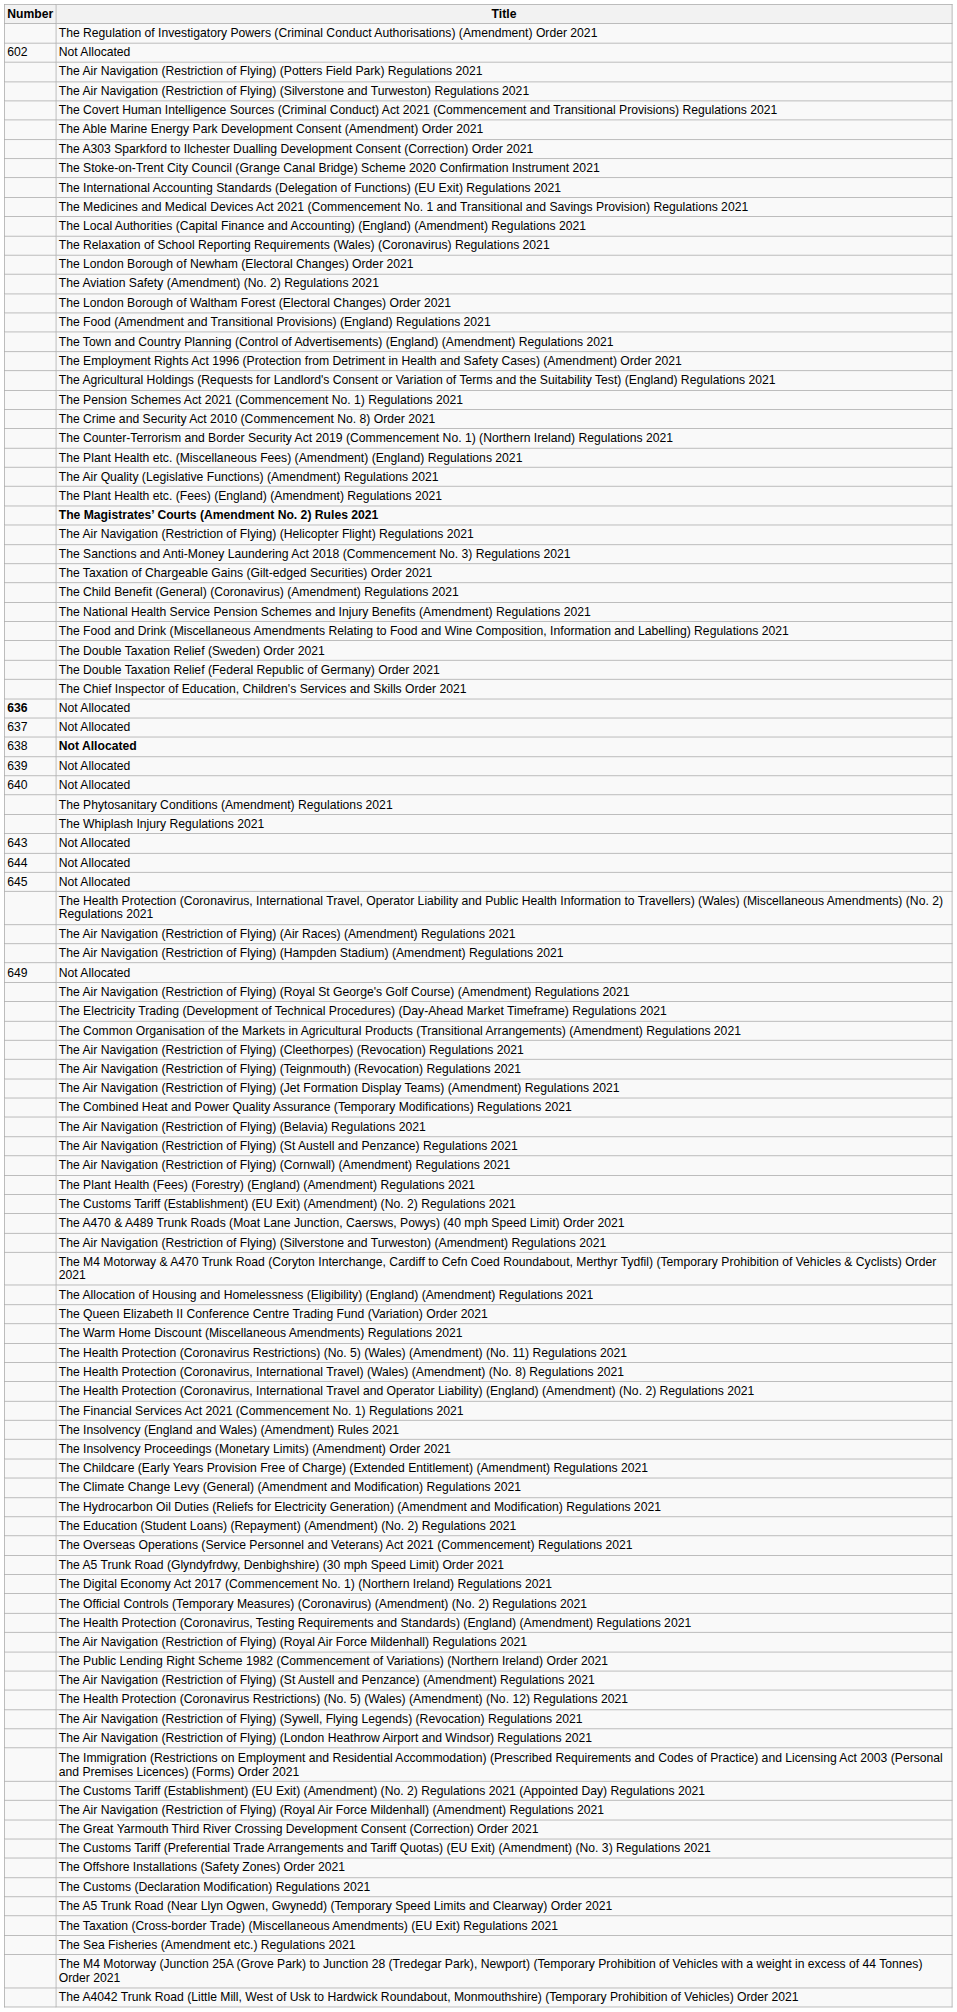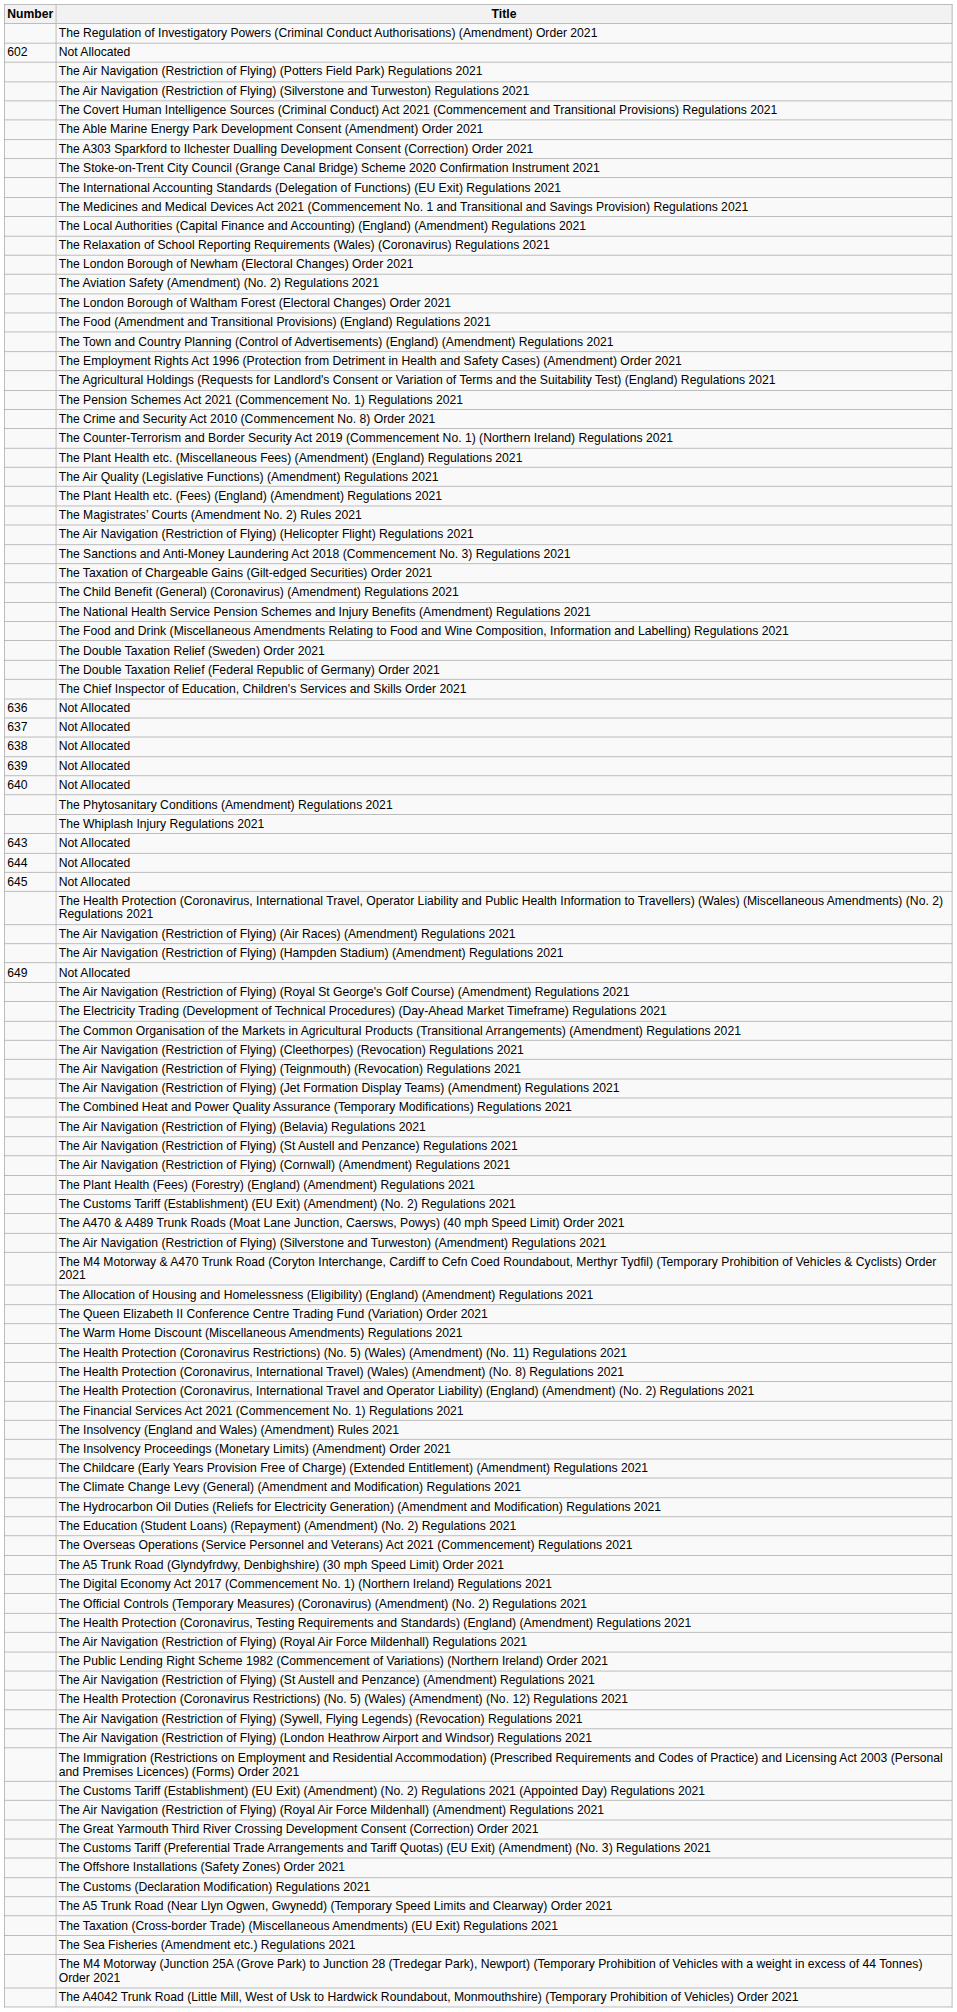(219, 515) bold -> (210, 515) normal
(17, 708) bold -> (17, 708) normal
(98, 746) bold -> (95, 746) normal
